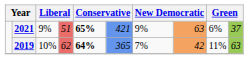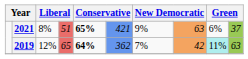(45, 29) 9% -> (45, 29) 8%
(47, 45) 10% -> (47, 45) 12%
(66, 45) 62 -> (66, 45) 65
(123, 45) 365 -> (123, 45) 362
(218, 45) no background -> (218, 45) paleturquoise background
